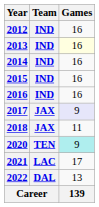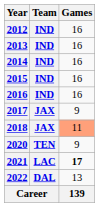(77, 45) lightyellow background -> (77, 45) no background
(77, 111) lavender background -> (77, 111) no background
(77, 128) no background -> (77, 128) lightsalmon background
(77, 144) paleturquoise background -> (77, 144) no background
(77, 161) normal -> (77, 161) bold
